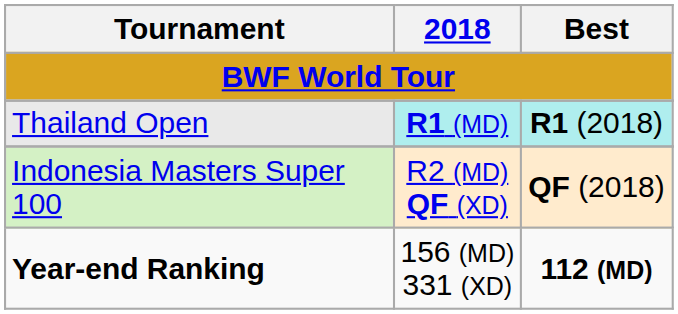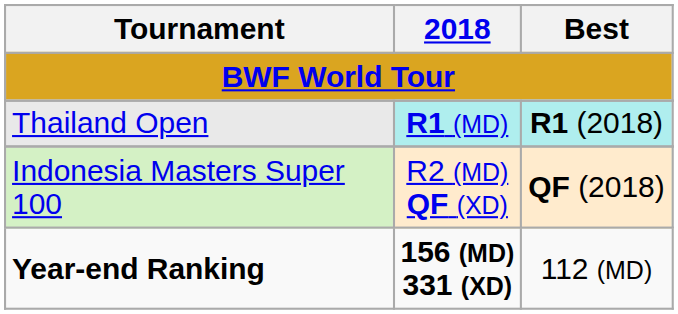(457, 268) normal -> (457, 268) bold
(596, 268) bold -> (596, 268) normal
